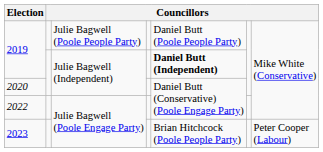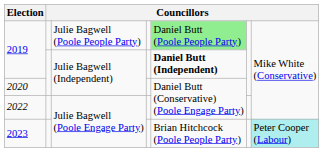(197, 35) no background -> (197, 35) lightgreen background
(281, 133) no background -> (281, 133) paleturquoise background
